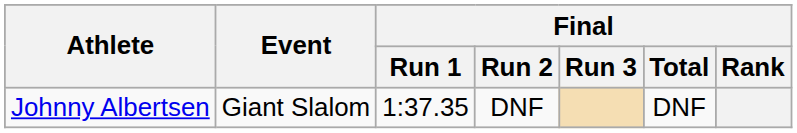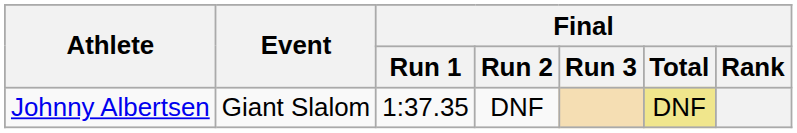(679, 108) no background -> (679, 108) khaki background
